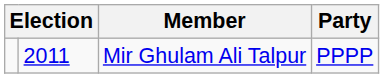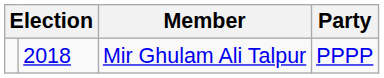(47, 55) 2011 -> (47, 55) 2018
